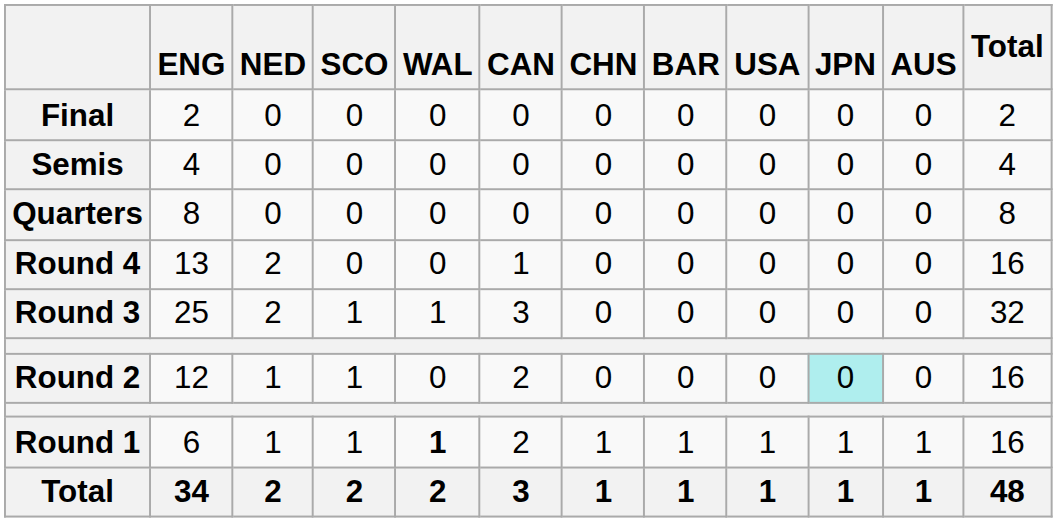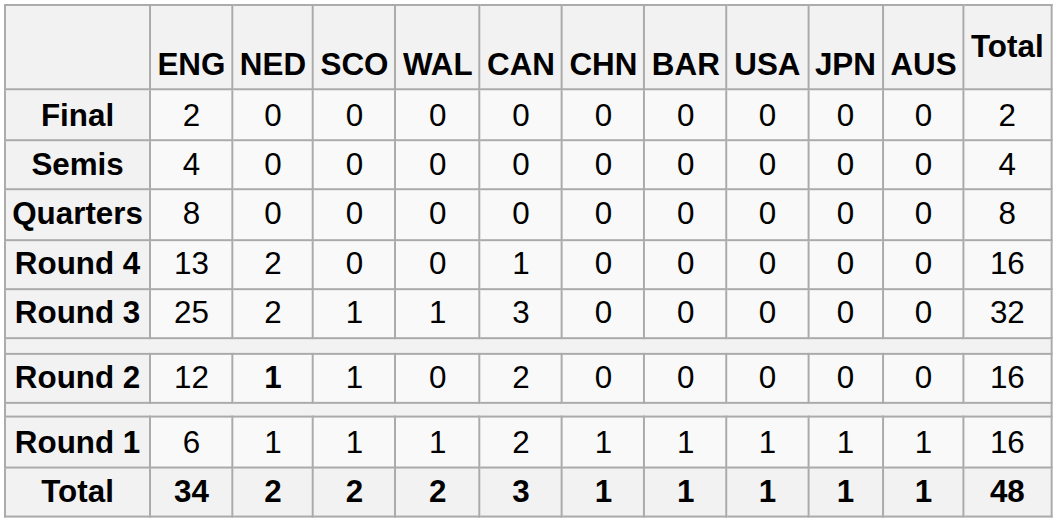(273, 377) normal -> (273, 377) bold
(845, 377) paleturquoise background -> (845, 377) no background
(438, 441) bold -> (438, 441) normal
